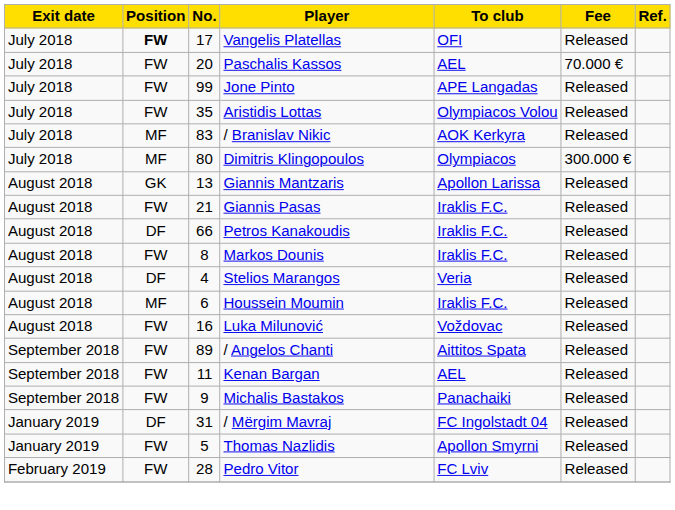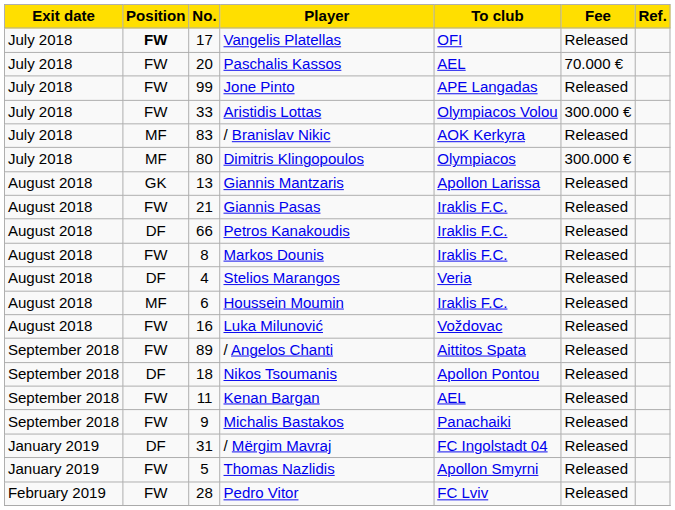(204, 111) 35 -> (204, 111) 33
(596, 111) Released -> (598, 111) 300.000 €
+ row: (280, 374)
